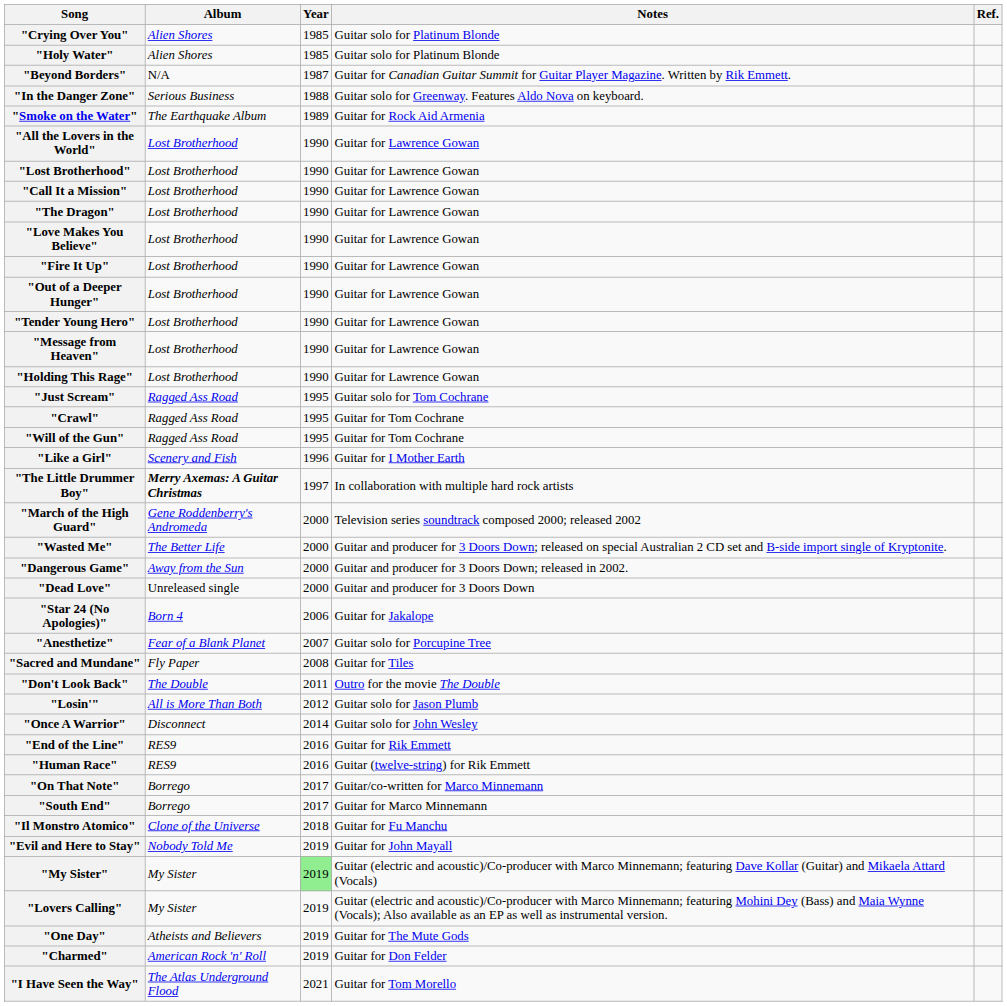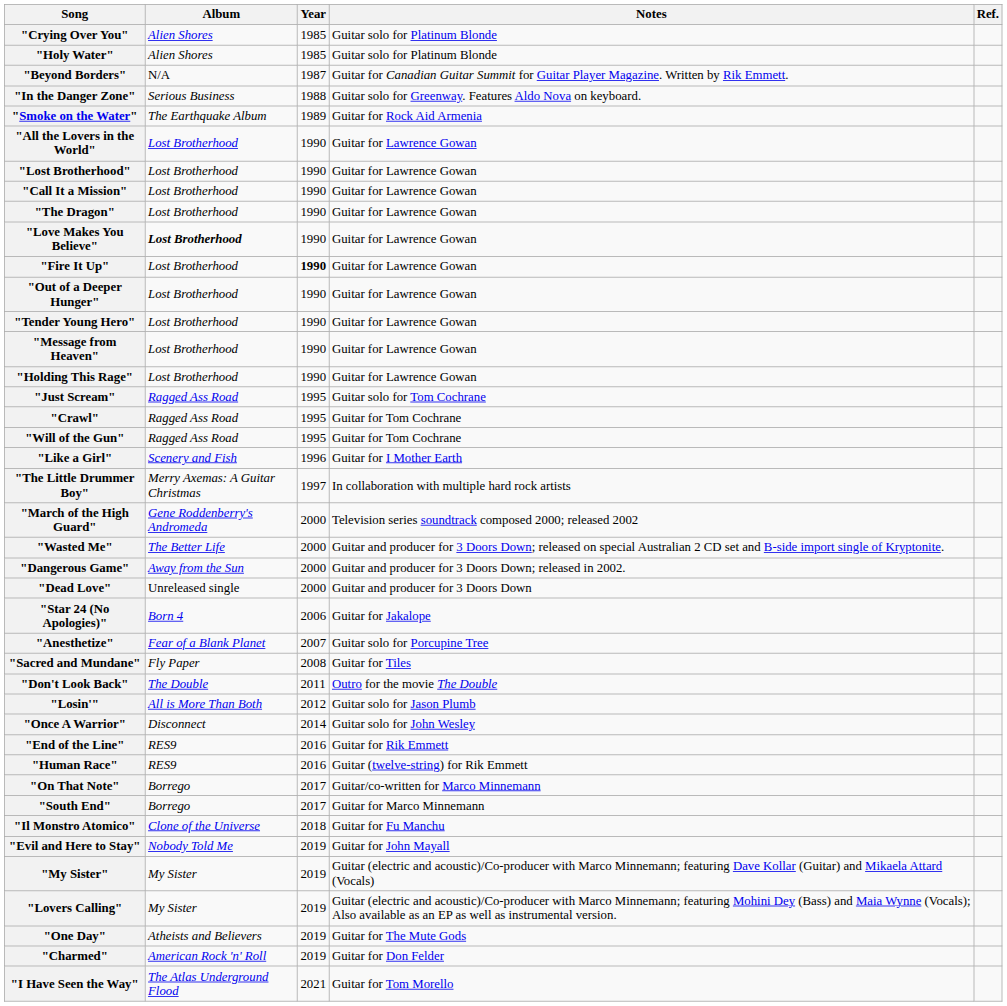(193, 239) normal -> (195, 239) bold
(316, 266) normal -> (313, 266) bold
(213, 485) bold -> (212, 485) normal
(316, 873) lightgreen background -> (313, 873) no background
